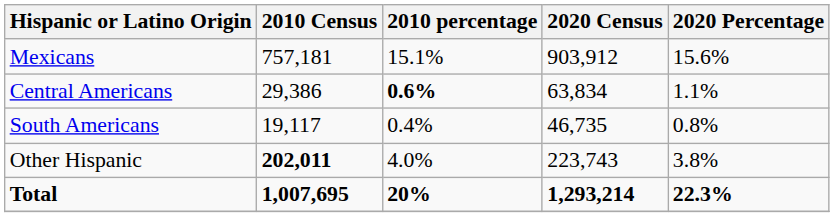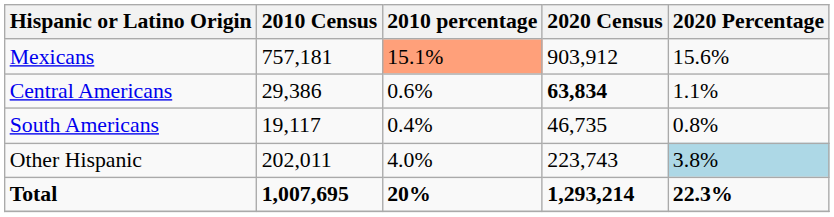(415, 56) no background -> (415, 56) lightsalmon background
(412, 90) bold -> (410, 90) normal
(577, 90) normal -> (577, 90) bold
(297, 159) bold -> (297, 159) normal
(696, 159) no background -> (696, 159) lightblue background
